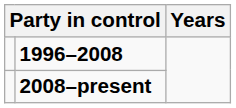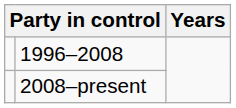(71, 53) bold -> (72, 53) normal
(86, 86) bold -> (83, 86) normal
